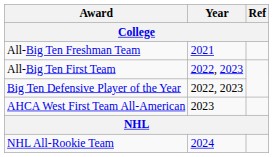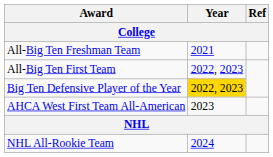(217, 87) no background -> (217, 87) gold background
